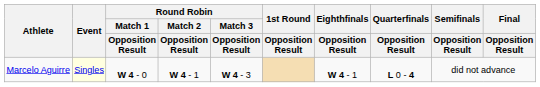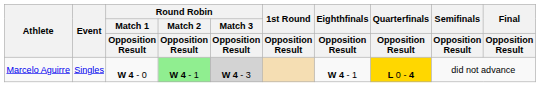(89, 70) lightyellow background -> (89, 70) no background
(184, 75) no background -> (184, 75) lightgreen background
(236, 75) no background -> (236, 75) lightgrey background
(401, 75) no background -> (401, 75) gold background
